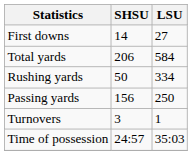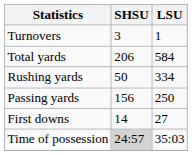rows swapped: (38, 35) <-> (34, 118)
(129, 139) no background -> (129, 139) lightgrey background
